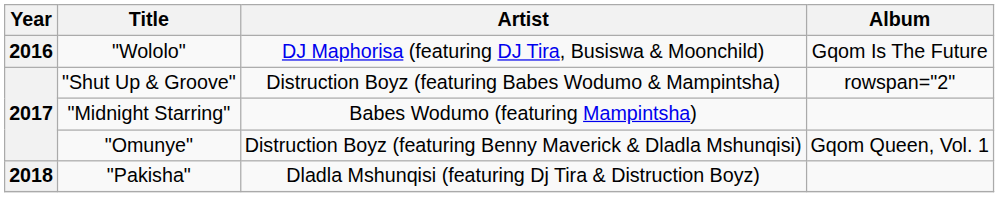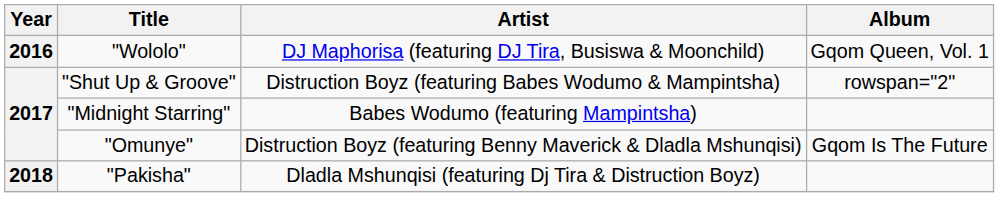(900, 51) Gqom Is The Future -> (900, 51) Gqom Queen, Vol. 1
(900, 144) Gqom Queen, Vol. 1 -> (900, 144) Gqom Is The Future
